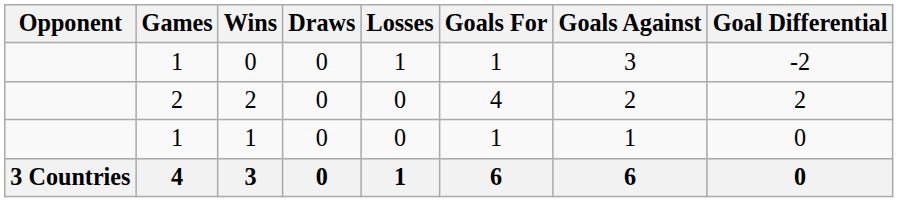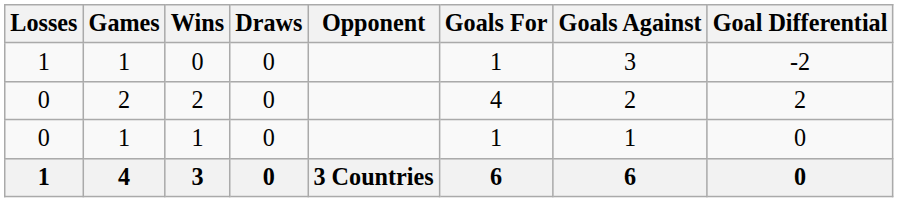columns swapped: (70, 23) <-> (400, 23)
